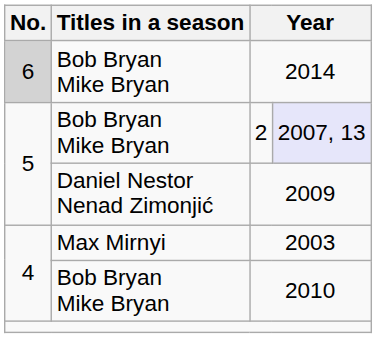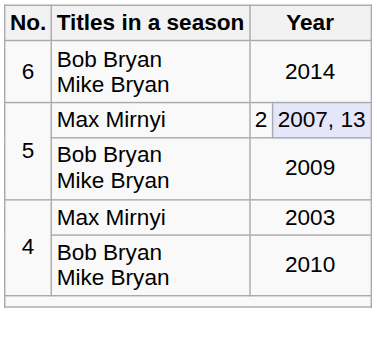(28, 71) lightgrey background -> (28, 71) no background
(113, 132) Bob Bryan Mike Bryan -> (111, 119) Max Mirnyi
(135, 193) Daniel Nestor Nenad Zimonjić -> (113, 168) Bob Bryan Mike Bryan
